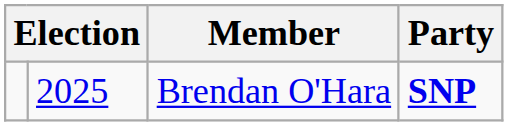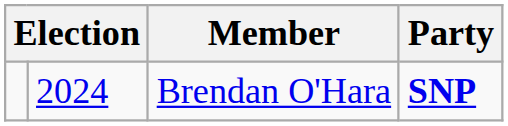(72, 90) 2025 -> (72, 90) 2024
